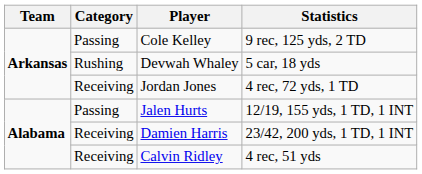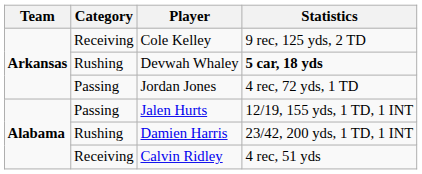(97, 40) Passing -> (104, 40) Receiving
(283, 63) normal -> (284, 63) bold
(104, 86) Receiving -> (97, 86) Passing
(104, 133) Receiving -> (99, 133) Rushing
